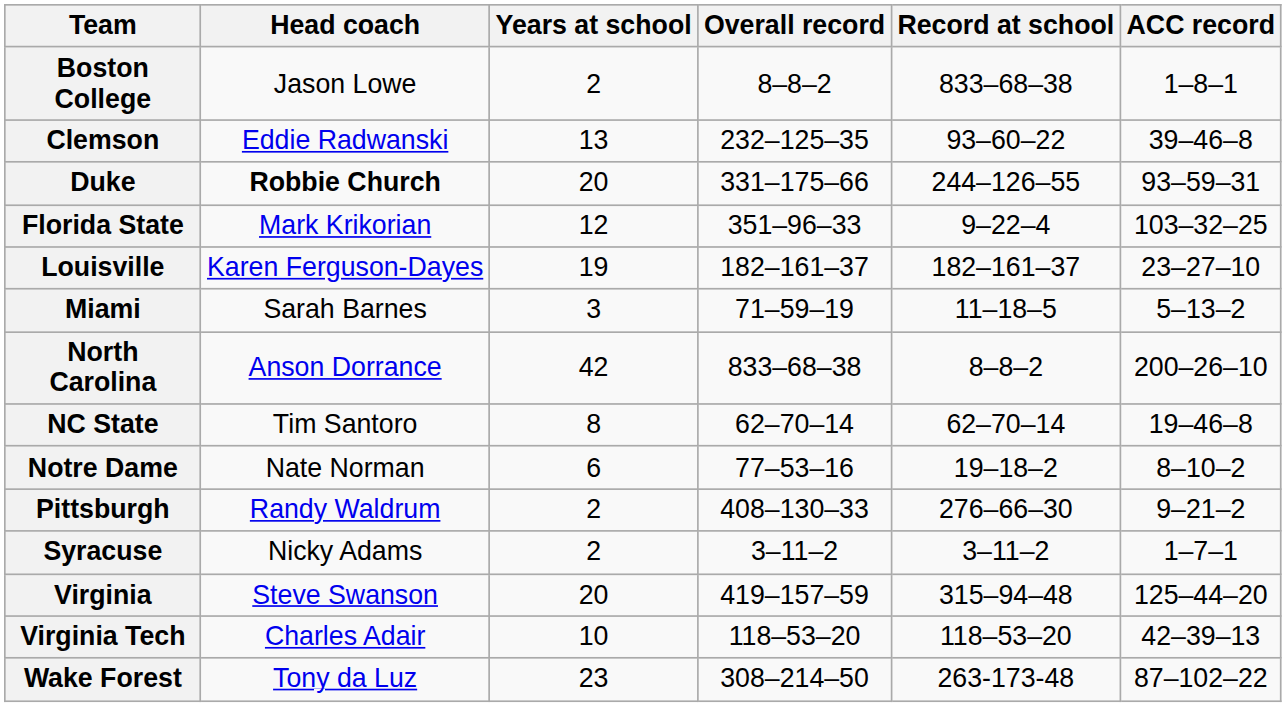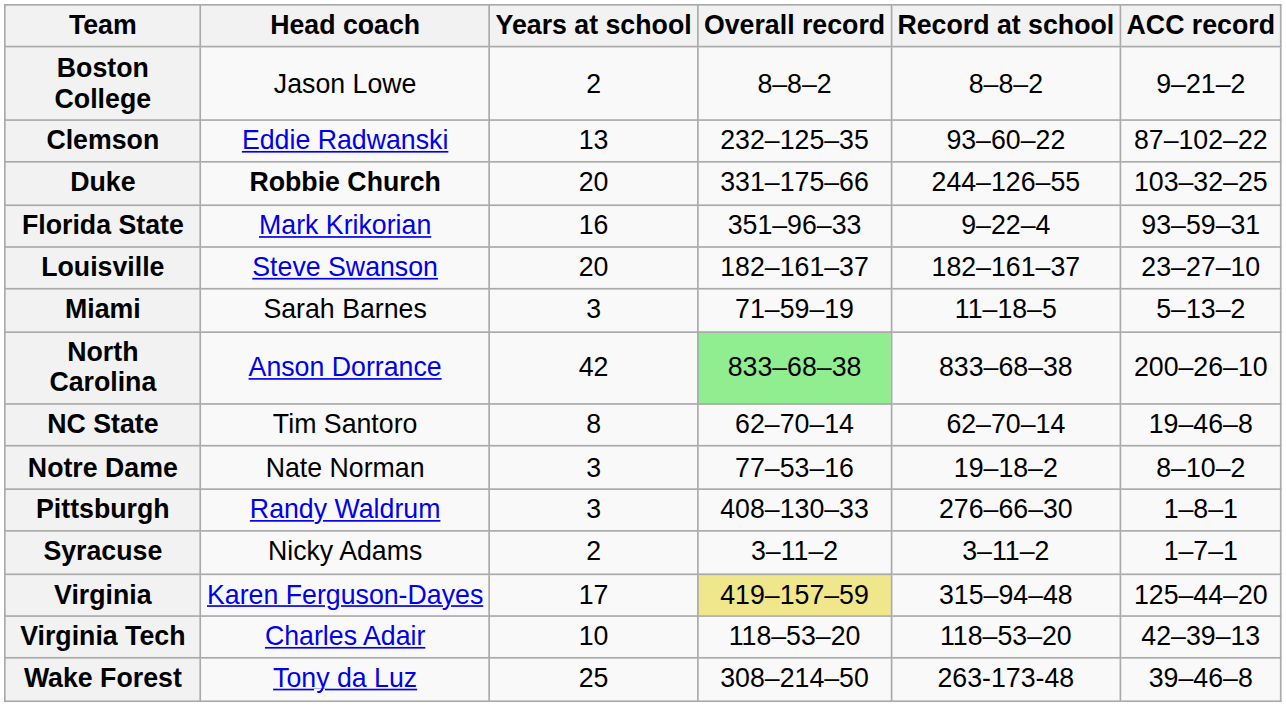(1006, 83) 833–68–38 -> (1006, 83) 8–8–2
(1201, 83) 1–8–1 -> (1201, 83) 9–21–2
(1201, 140) 39–46–8 -> (1201, 140) 87–102–22
(1201, 182) 93–59–31 -> (1201, 182) 103–32–25
(594, 225) 12 -> (594, 225) 16
(1201, 225) 103–32–25 -> (1201, 225) 93–59–31
(345, 267) Karen Ferguson-Dayes -> (345, 267) Steve Swanson
(594, 267) 19 -> (594, 267) 20
(795, 367) no background -> (795, 367) lightgreen background
(1006, 367) 8–8–2 -> (1006, 367) 833–68–38
(594, 467) 6 -> (594, 467) 3
(594, 509) 2 -> (594, 509) 3
(1201, 509) 9–21–2 -> (1201, 509) 1–8–1
(345, 594) Steve Swanson -> (345, 594) Karen Ferguson-Dayes
(594, 594) 20 -> (594, 594) 17
(795, 594) no background -> (795, 594) khaki background
(594, 679) 23 -> (594, 679) 25
(1201, 679) 87–102–22 -> (1201, 679) 39–46–8
